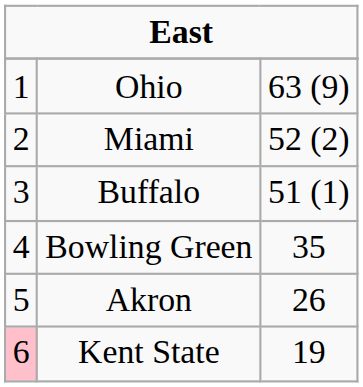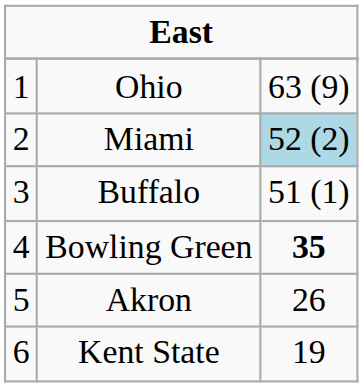(309, 139) no background -> (309, 139) lightblue background
(309, 246) normal -> (309, 246) bold
(21, 353) pink background -> (21, 353) no background
